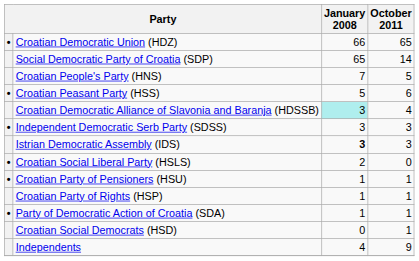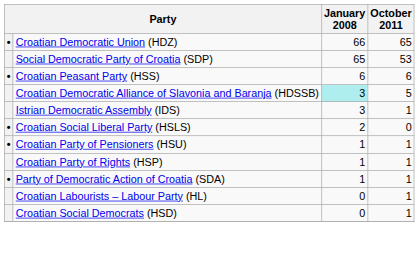(406, 59) 14 -> (406, 59) 53
- row: (89, 76)
(362, 93) 5 -> (362, 76) 6
(409, 111) 4 -> (409, 93) 5
- row: (121, 128)
(362, 145) bold -> (362, 111) normal
(409, 145) 3 -> (409, 111) 1
+ row: (111, 196)
- row: (48, 247)
